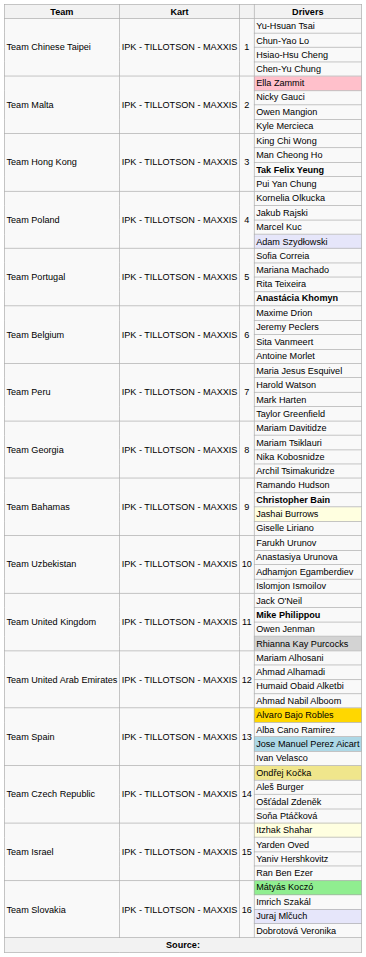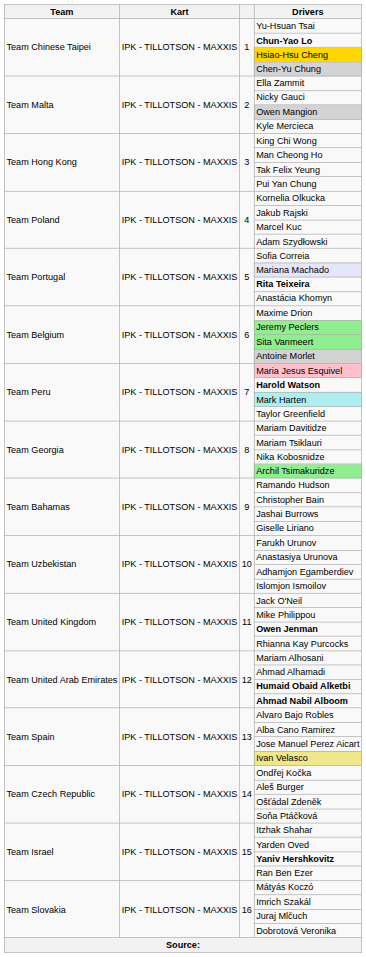(283, 40) normal -> (284, 40) bold
(292, 54) no background -> (292, 54) gold background
(289, 69) no background -> (289, 69) lightgrey background
(280, 83) pink background -> (280, 83) no background
(287, 112) no background -> (287, 112) lightgrey background
(290, 169) bold -> (288, 169) normal
(292, 241) lavender background -> (292, 241) no background
(293, 270) no background -> (293, 270) lavender background
(281, 284) normal -> (283, 284) bold
(297, 298) bold -> (294, 298) normal
(288, 327) no background -> (288, 327) lightgreen background
(285, 341) no background -> (285, 341) lightgreen background
(286, 356) no background -> (286, 356) lightgrey background
(299, 370) no background -> (299, 370) pink background
(286, 385) normal -> (288, 385) bold
(281, 399) no background -> (281, 399) paleturquoise background
(295, 471) no background -> (295, 471) lightgreen background
(293, 499) bold -> (290, 499) normal
(287, 514) lightyellow background -> (287, 514) no background
(288, 614) bold -> (286, 614) normal
(286, 629) normal -> (287, 629) bold
(302, 643) lightgrey background -> (302, 643) no background
(300, 686) normal -> (303, 686) bold
(299, 701) normal -> (302, 701) bold
(295, 715) gold background -> (295, 715) no background
(308, 744) lightblue background -> (308, 744) no background
(282, 758) no background -> (282, 758) khaki background
(284, 772) khaki background -> (284, 772) no background
(284, 830) lightyellow background -> (284, 830) no background
(292, 859) normal -> (295, 859) bold
(285, 887) lightgreen background -> (285, 887) no background
(282, 916) lavender background -> (282, 916) no background
